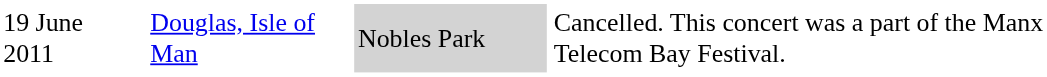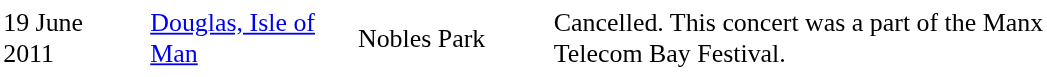(422, 37) lightgrey background -> (422, 37) no background
